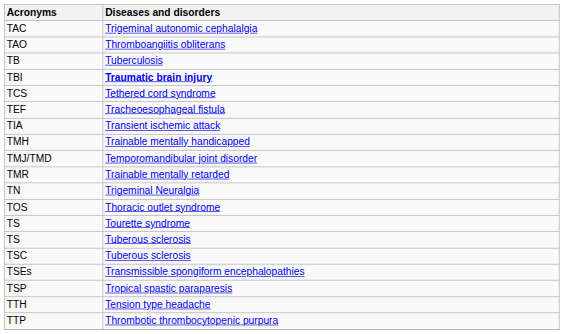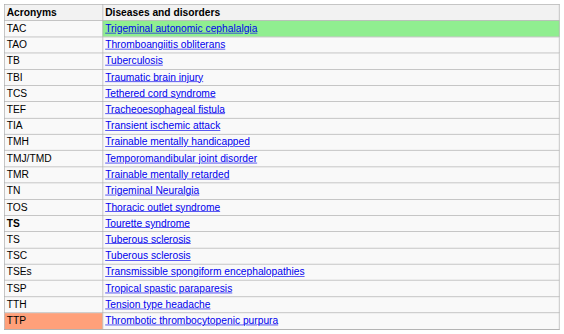(181, 28) no background -> (181, 28) lightgreen background
(159, 77) bold -> (154, 77) normal
(13, 223) normal -> (13, 223) bold
(16, 321) no background -> (16, 321) lightsalmon background
